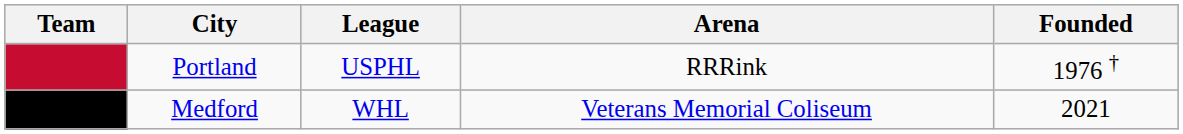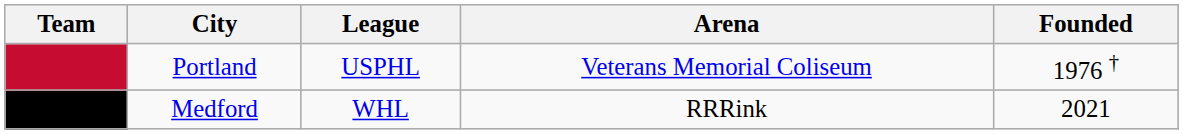(727, 66) RRRink -> (727, 66) Veterans Memorial Coliseum
(727, 109) Veterans Memorial Coliseum -> (727, 109) RRRink
